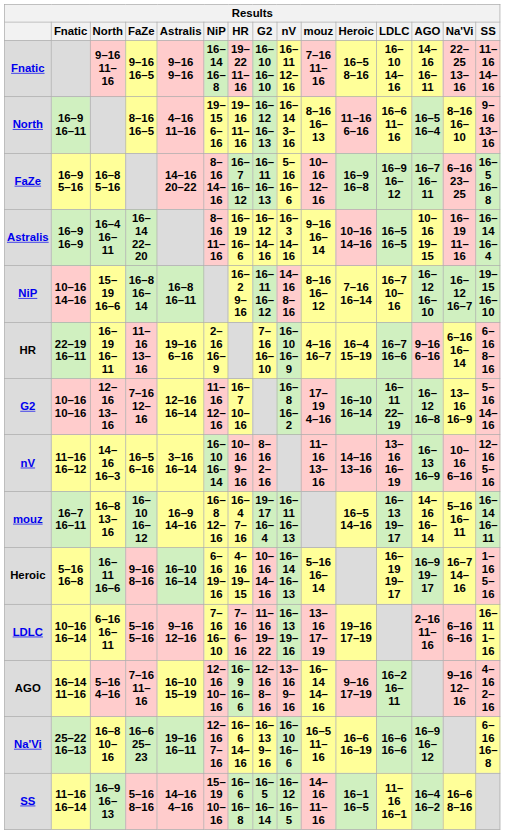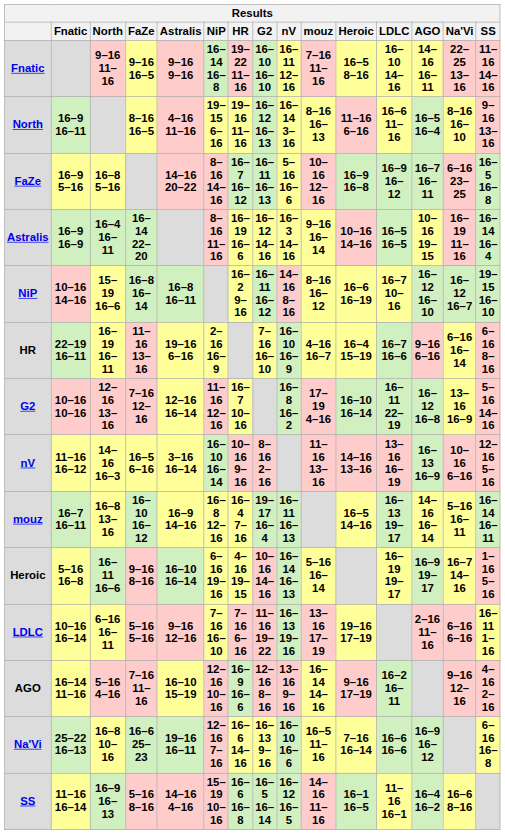(356, 294) 7–16 16–14 -> (356, 294) 16–6 16–19
(356, 744) 16–6 16–19 -> (356, 744) 7–16 16–14
